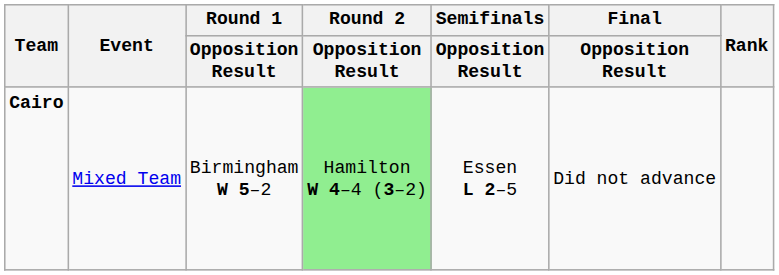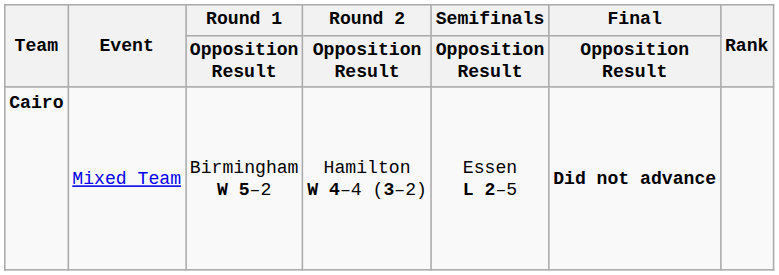(367, 178) lightgreen background -> (367, 178) no background
(635, 178) normal -> (635, 178) bold
